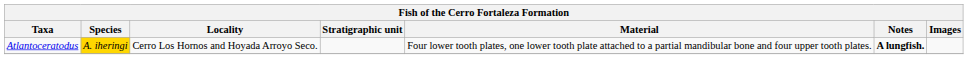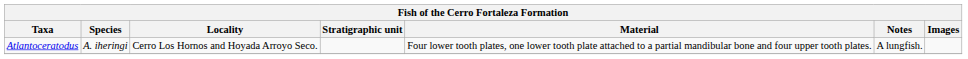(105, 45) gold background -> (105, 45) no background
(900, 45) bold -> (900, 45) normal
